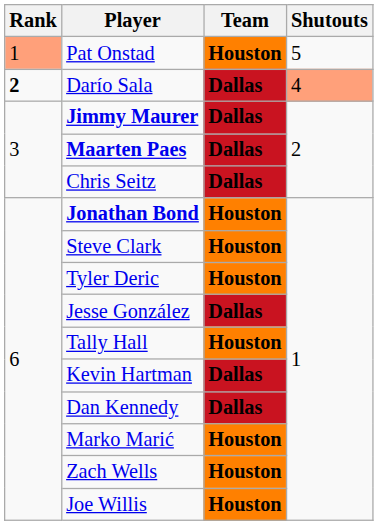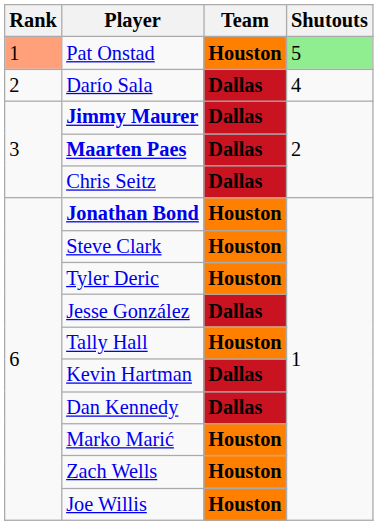(296, 52) no background -> (296, 52) lightgreen background
(14, 85) bold -> (14, 85) normal
(296, 85) lightsalmon background -> (296, 85) no background
